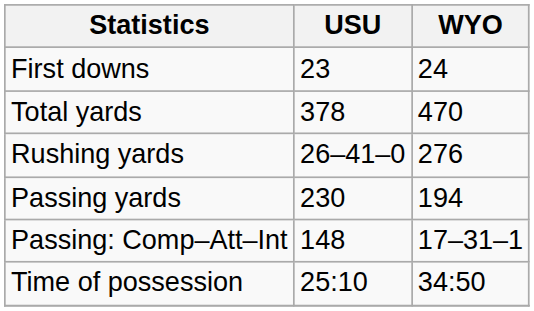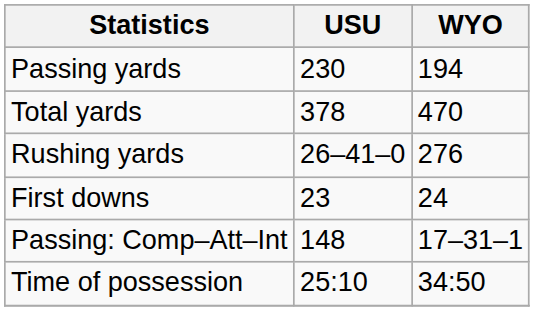rows swapped: (80, 68) <-> (96, 197)
